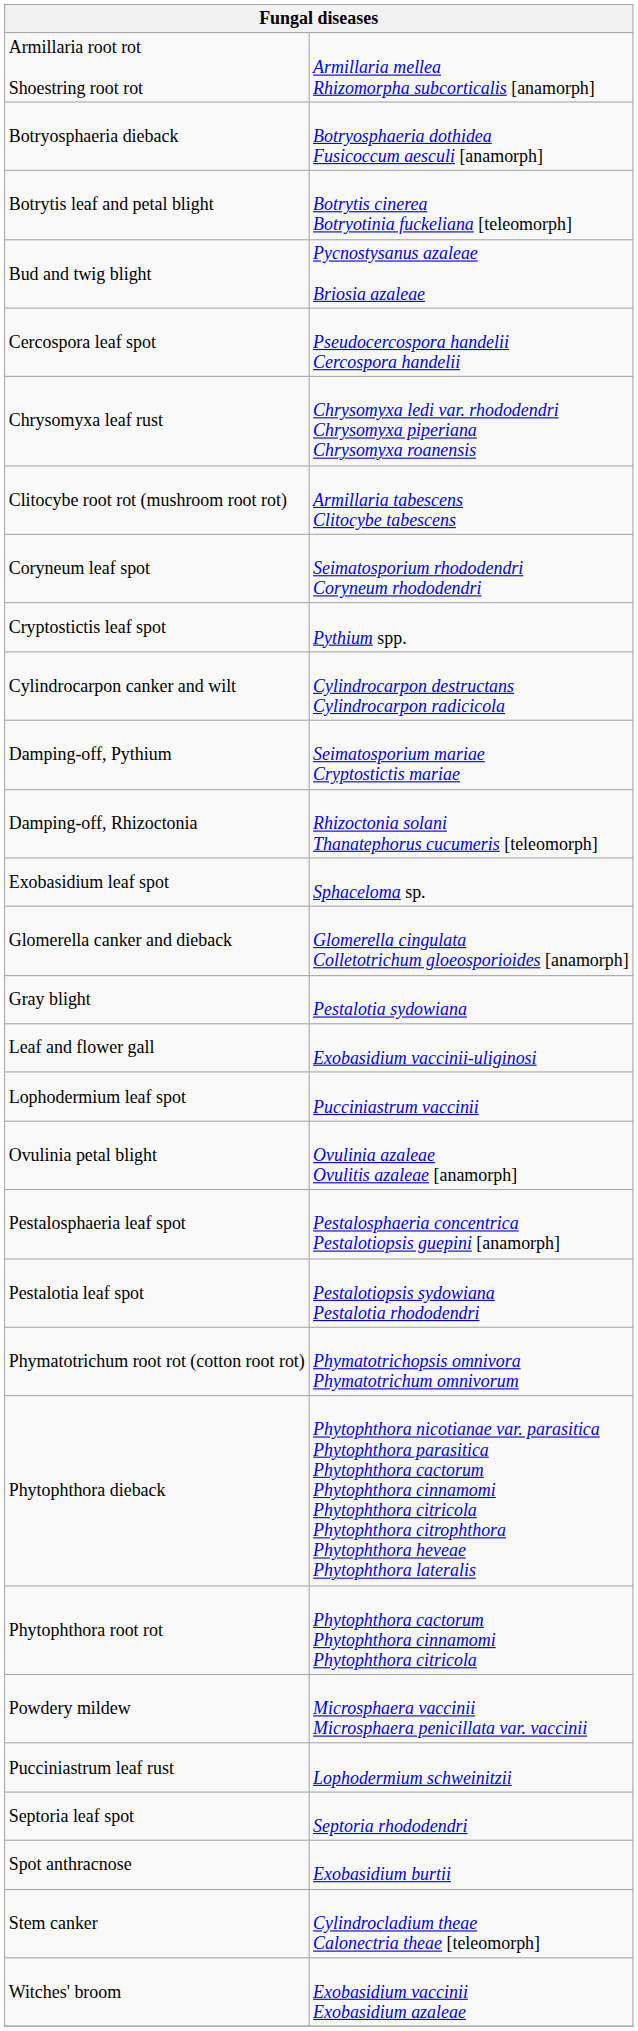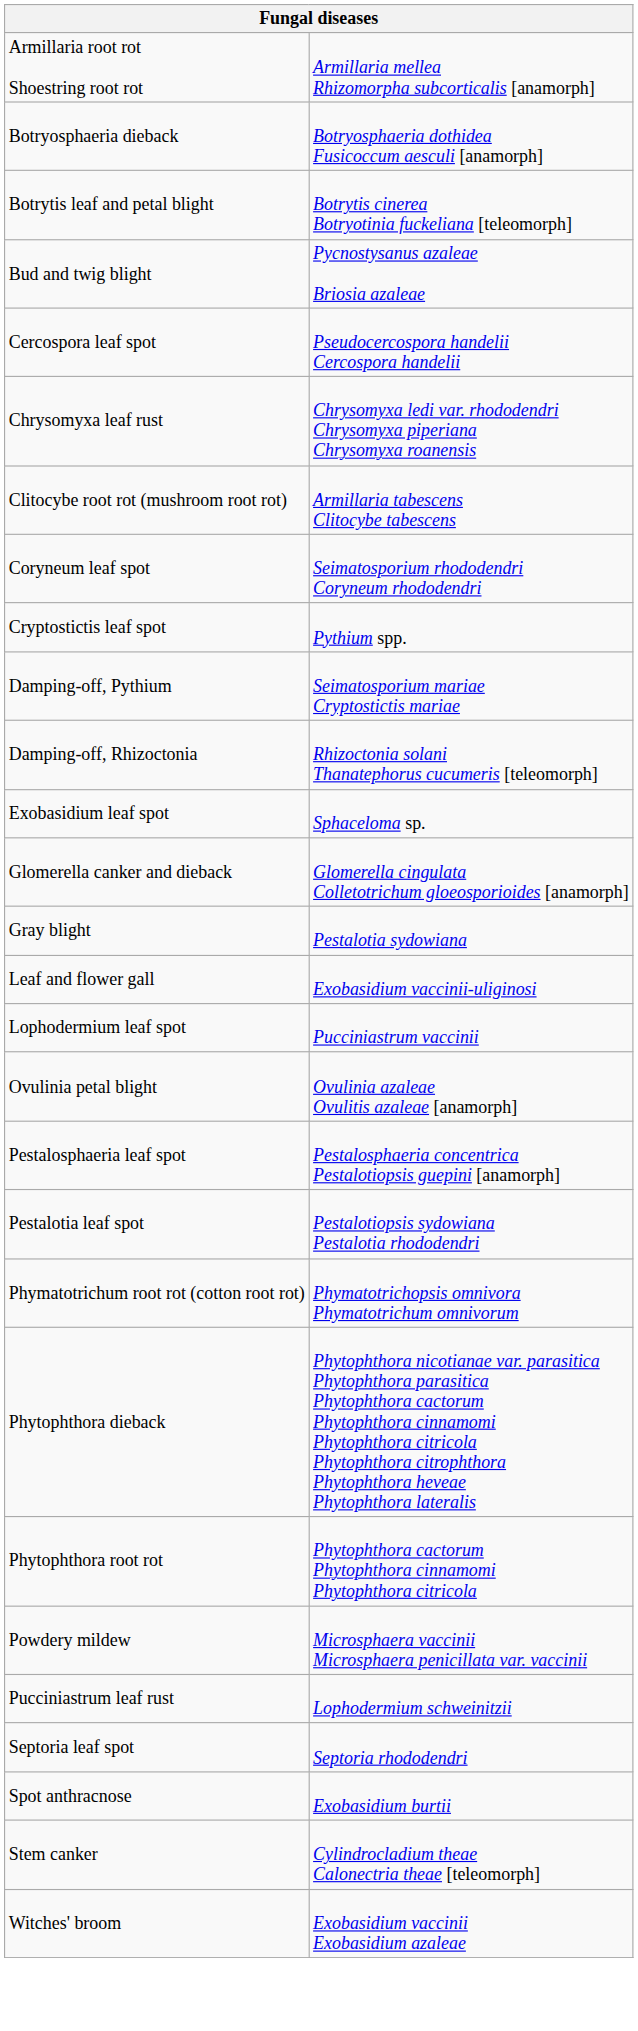- row: (122, 685)
